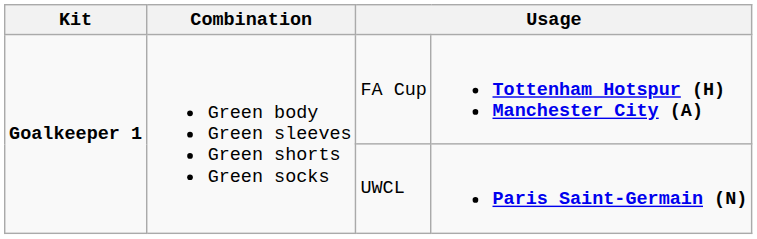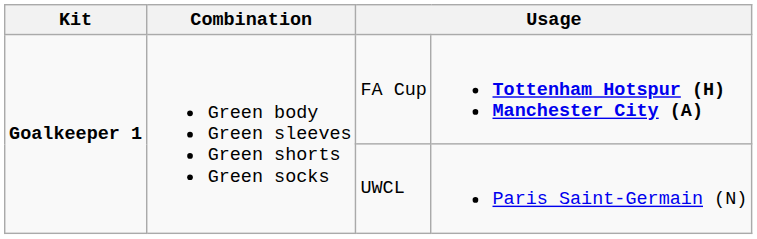(592, 199) bold -> (592, 199) normal
